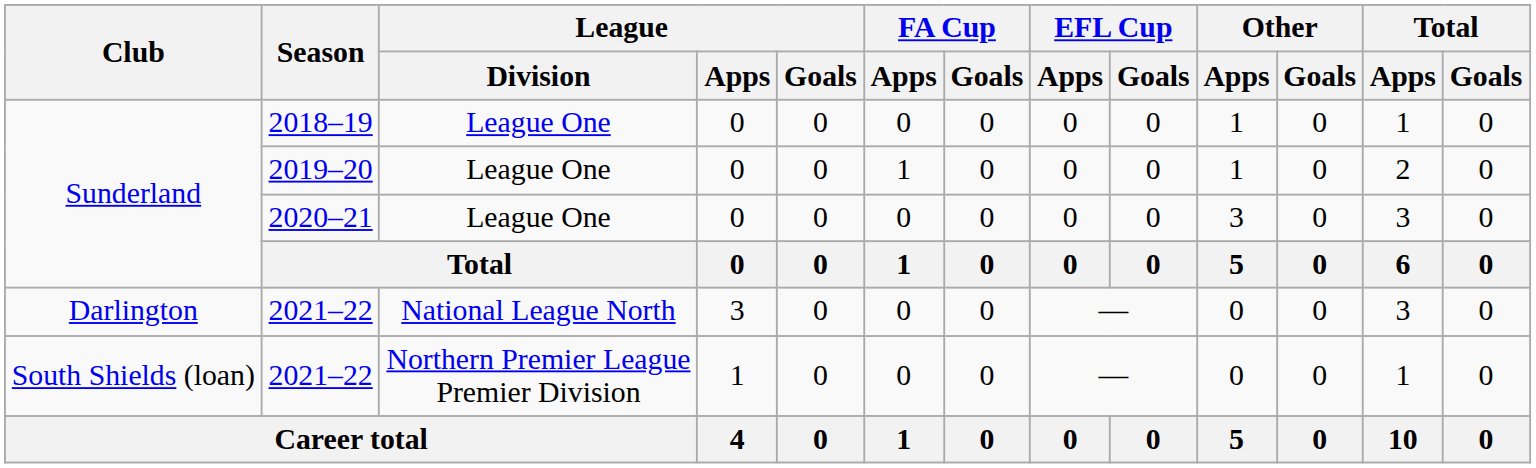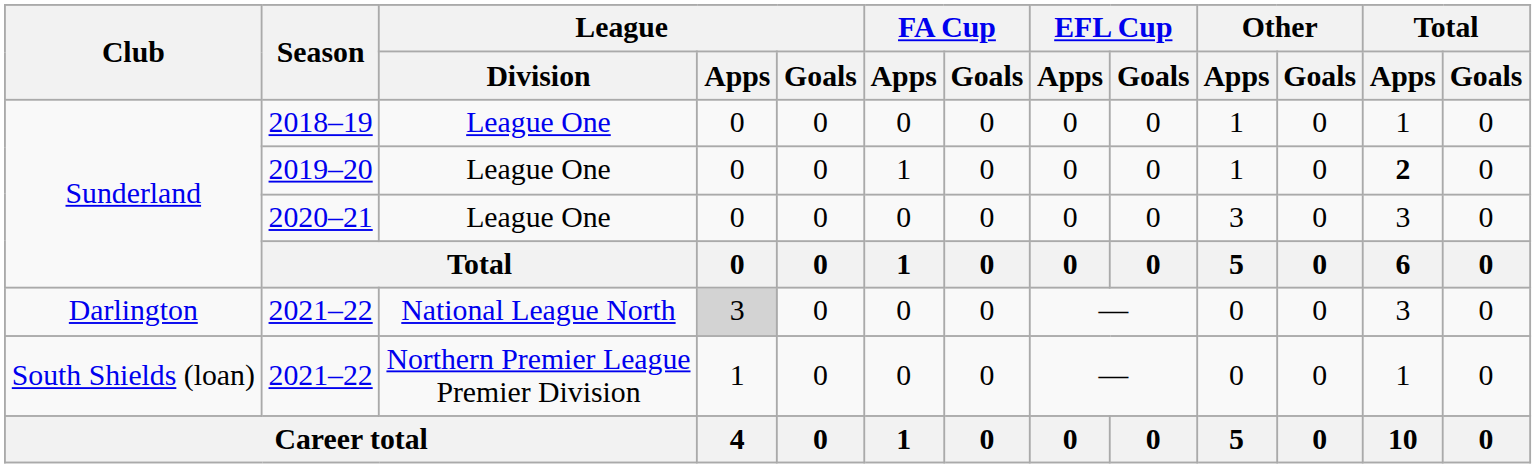(1403, 169) normal -> (1403, 169) bold
(737, 311) no background -> (737, 311) lightgrey background
